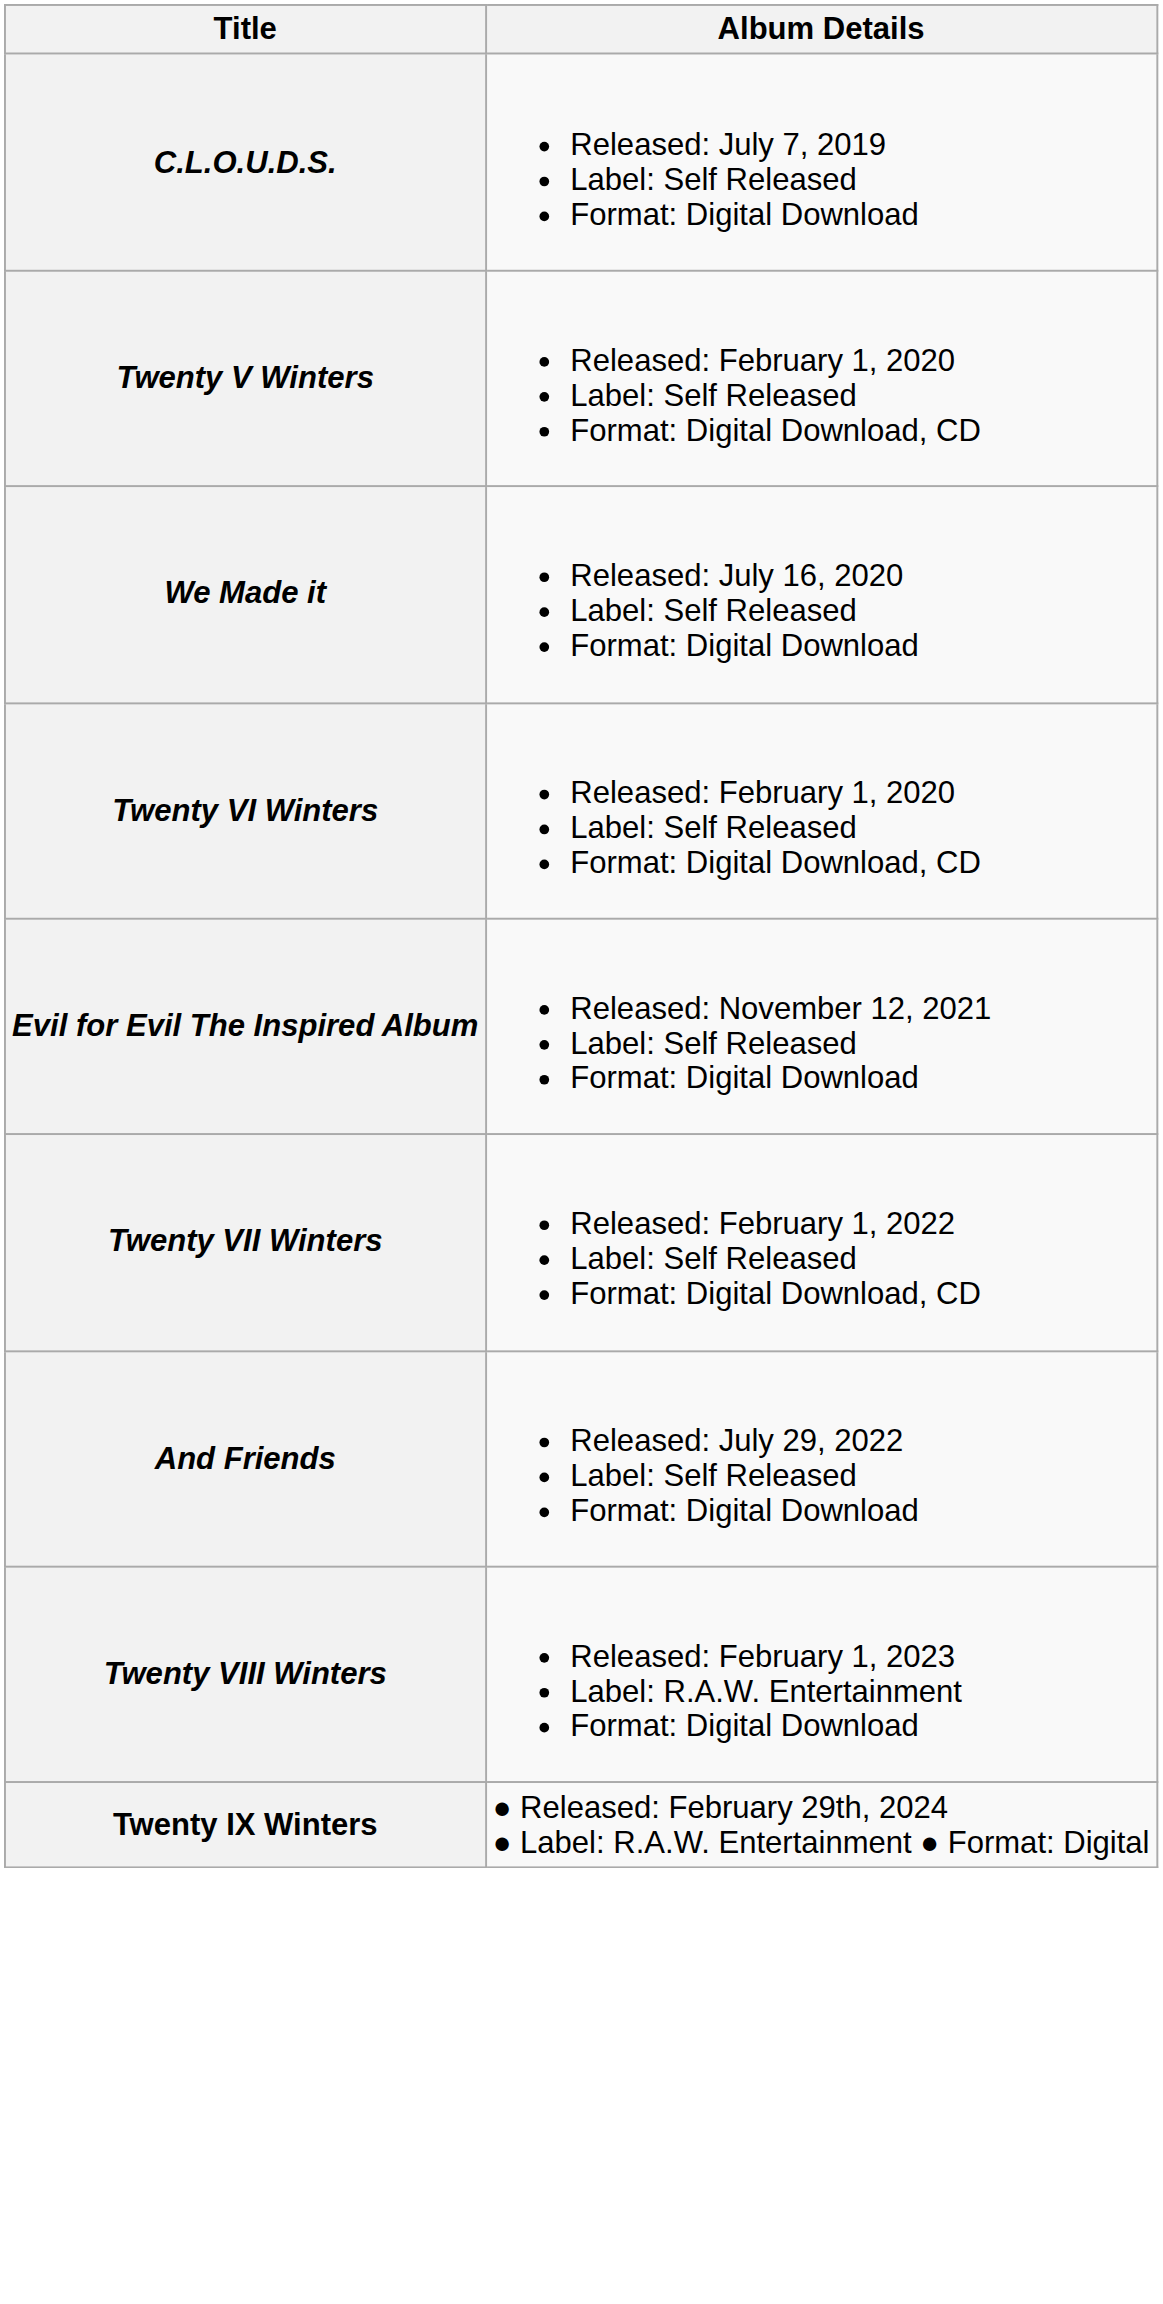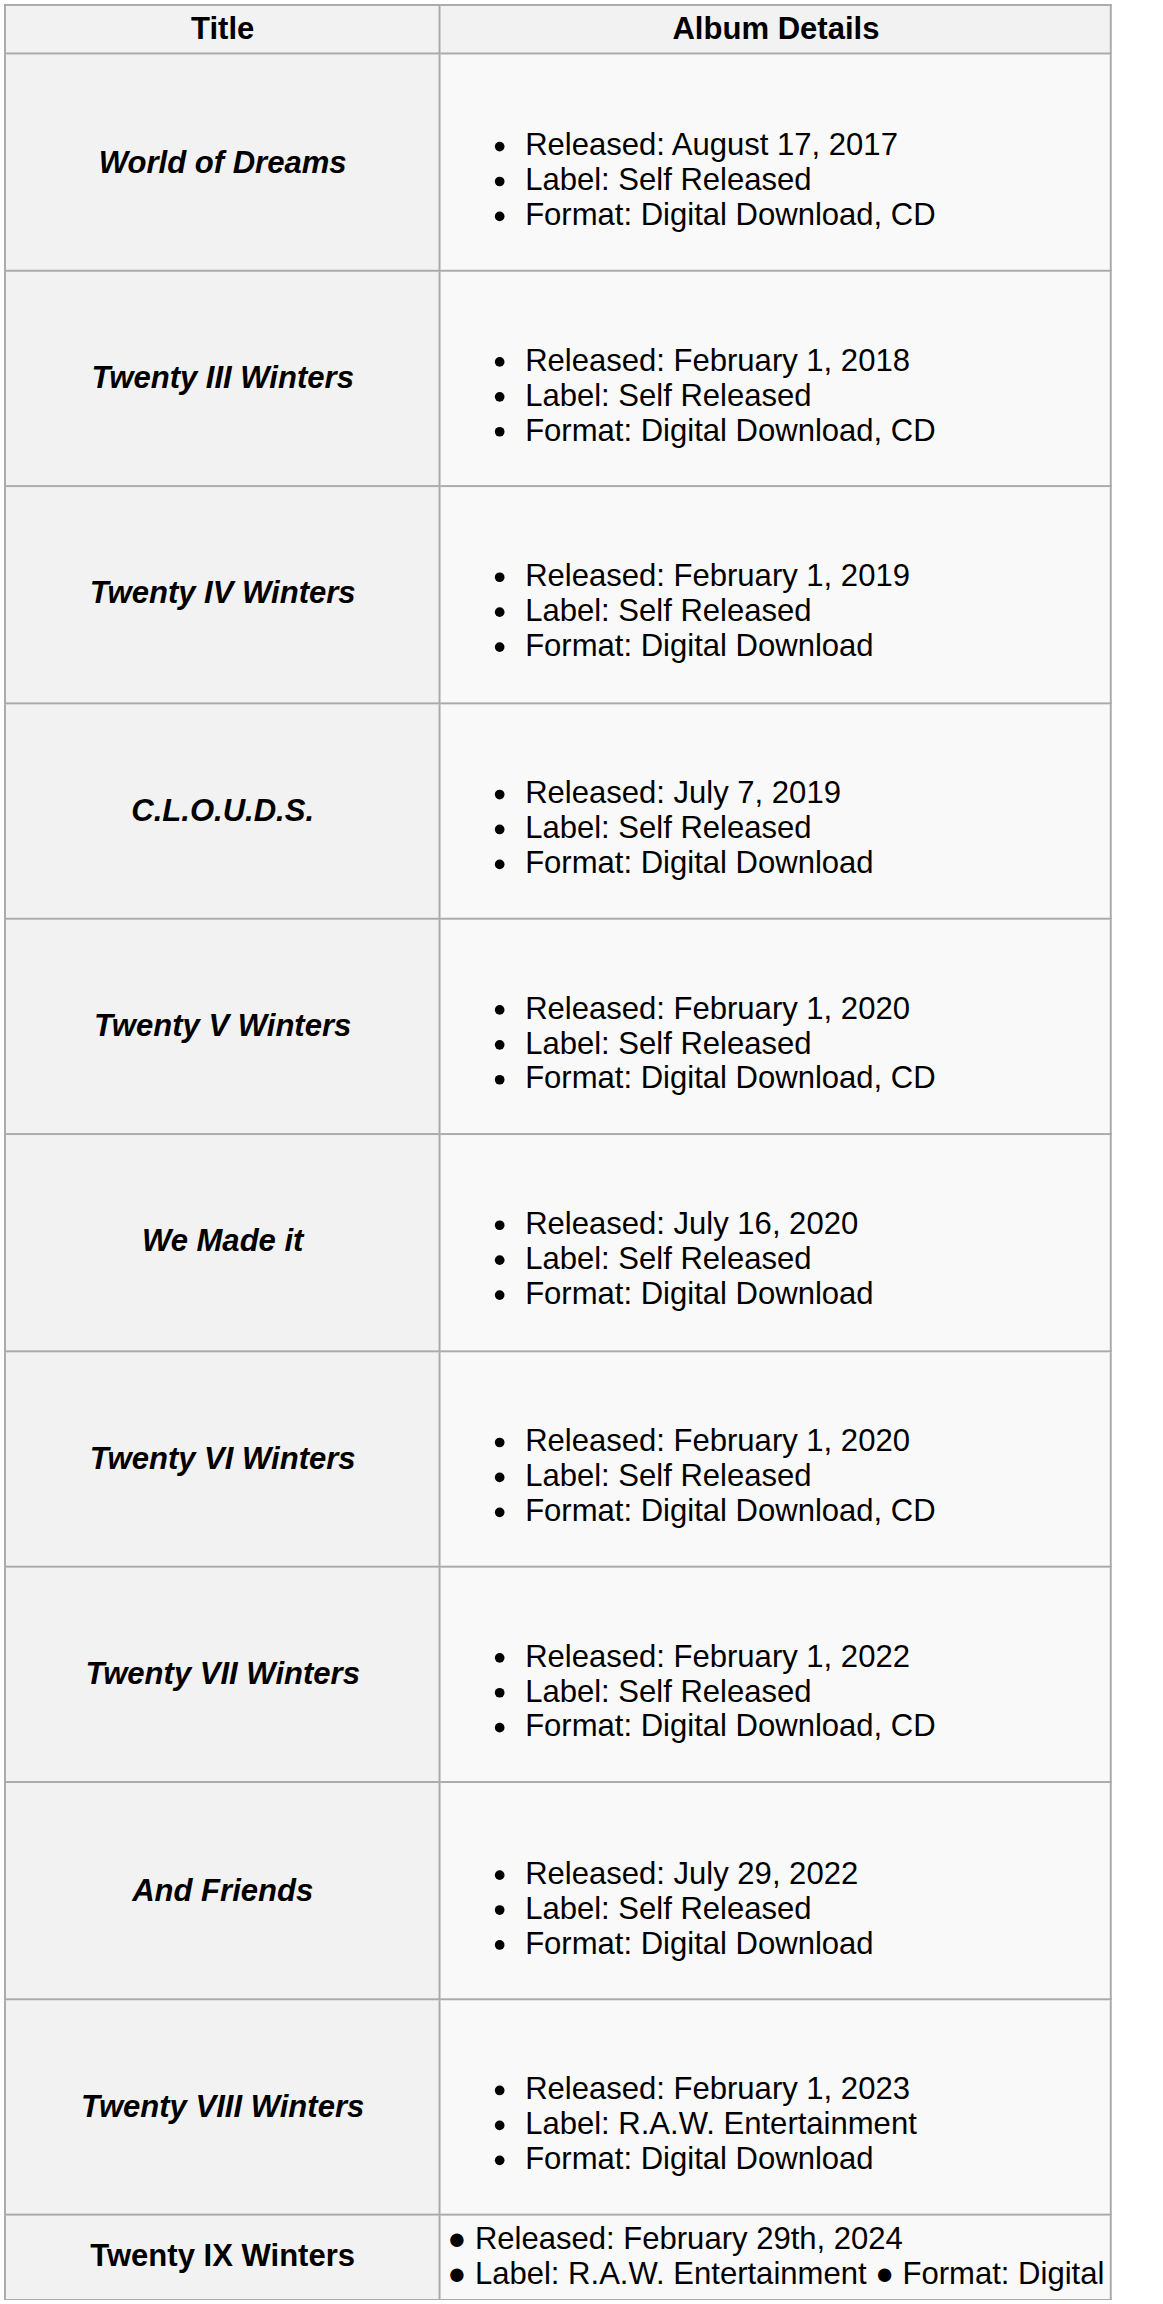+ row: (223, 161)
+ row: (223, 377)
+ row: (223, 593)
- row: (245, 1026)
